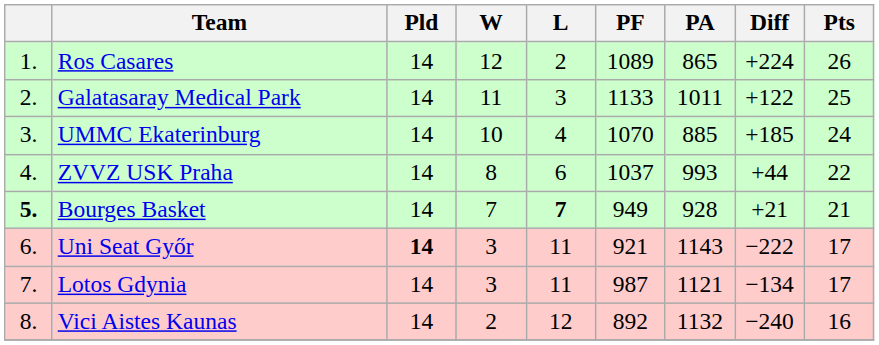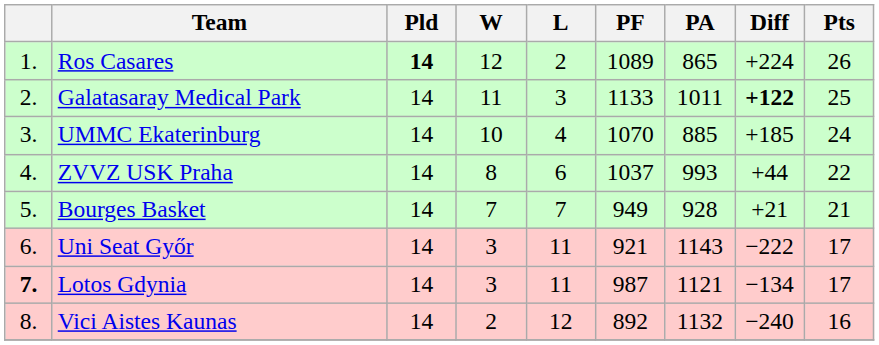(421, 60) normal -> (421, 60) bold
(770, 97) normal -> (770, 97) bold
(29, 209) bold -> (29, 209) normal
(561, 209) bold -> (561, 209) normal
(421, 246) bold -> (421, 246) normal
(29, 284) normal -> (29, 284) bold
